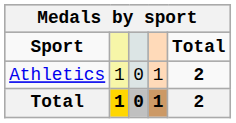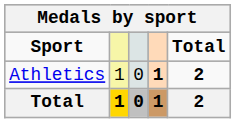(158, 75) normal -> (158, 75) bold
